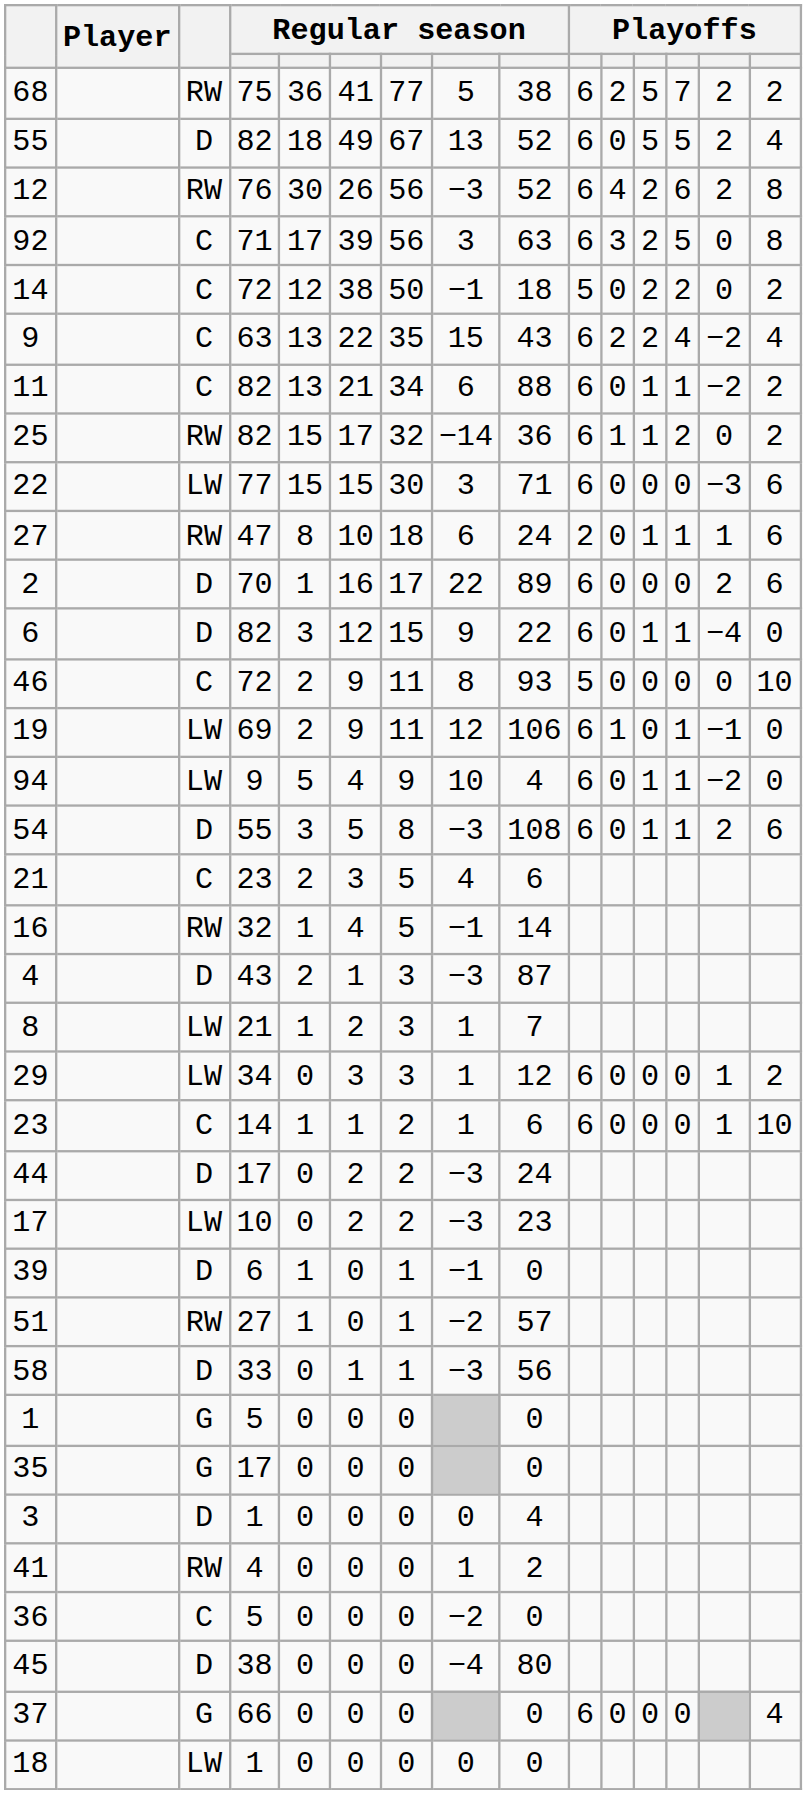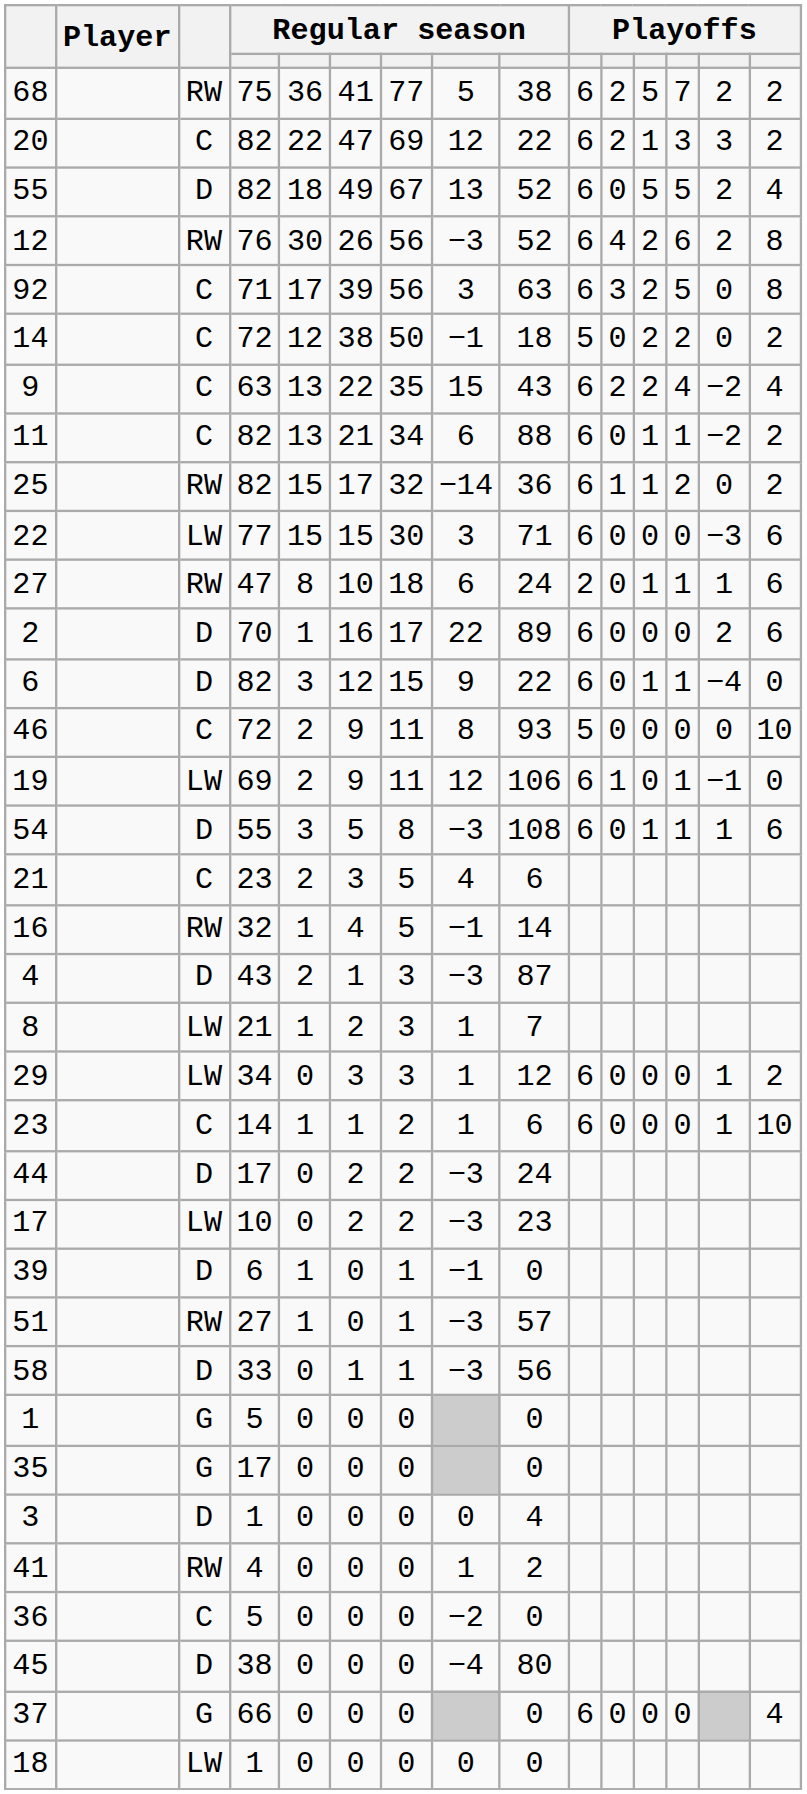+ row: (30, 142)
- row: (30, 781)
(724, 831) 2 -> (724, 831) 1
(466, 1322) −2 -> (466, 1322) −3
